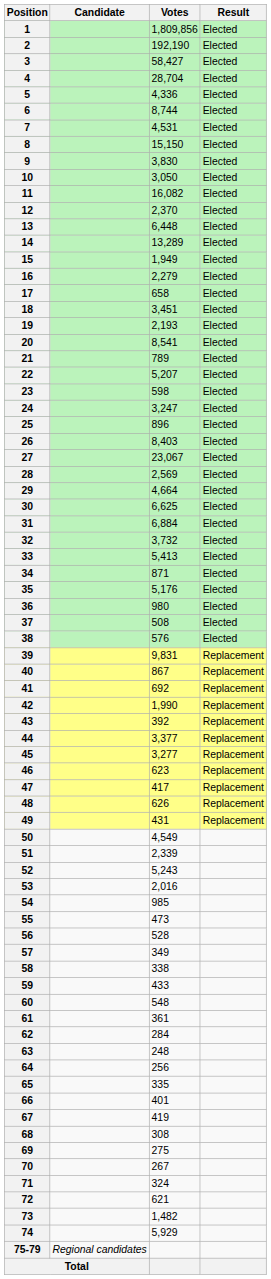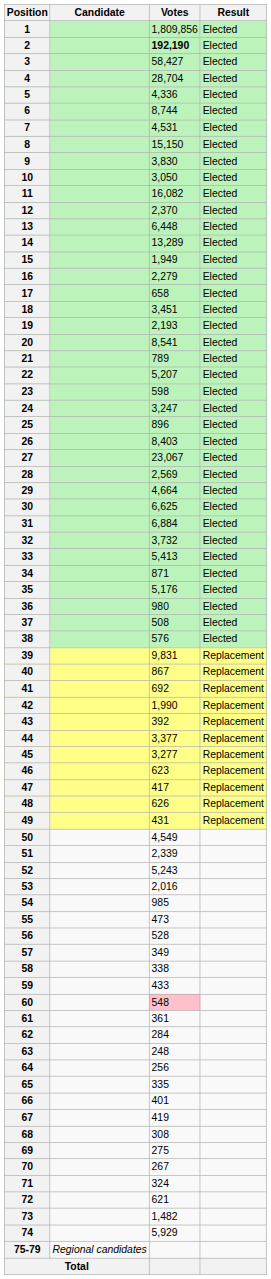(170, 45) normal -> (170, 45) bold
(160, 1002) no background -> (160, 1002) pink background
